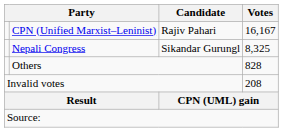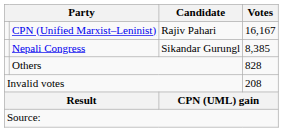(257, 48) 8,325 -> (257, 48) 8,385
